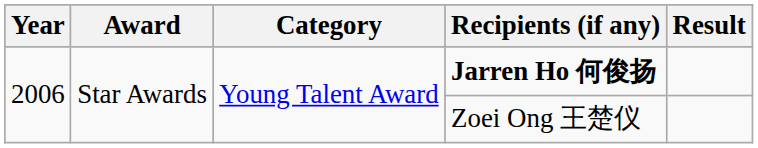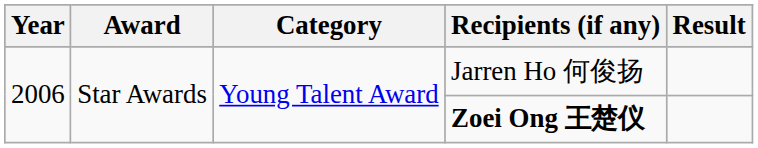(554, 70) bold -> (547, 70) normal
(546, 117) normal -> (548, 117) bold
